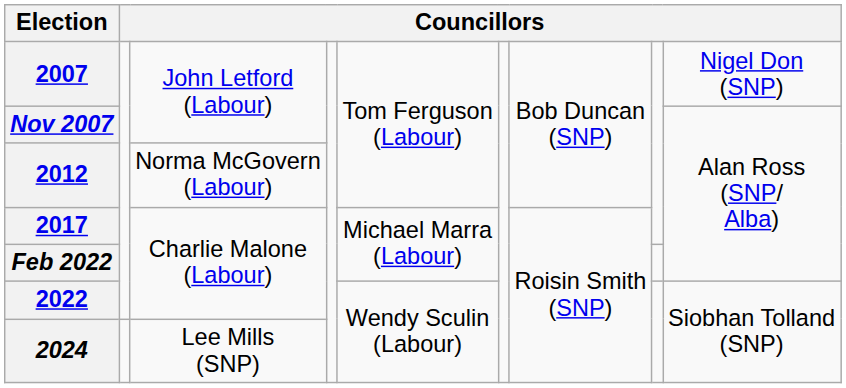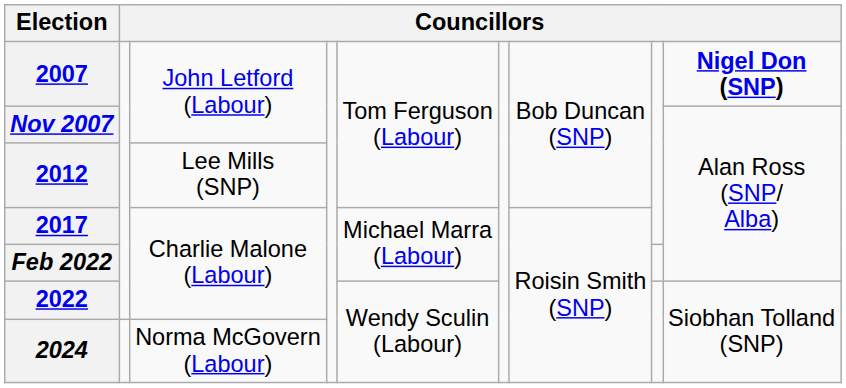(752, 73) normal -> (752, 73) bold
(228, 174) Norma McGovern (Labour) -> (228, 174) Lee Mills (SNP)
(228, 350) Lee Mills (SNP) -> (228, 350) Norma McGovern (Labour)
